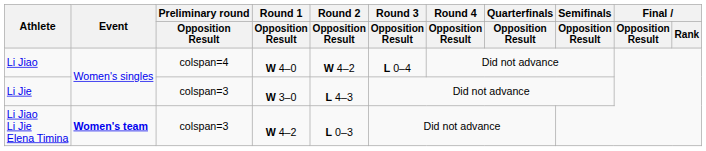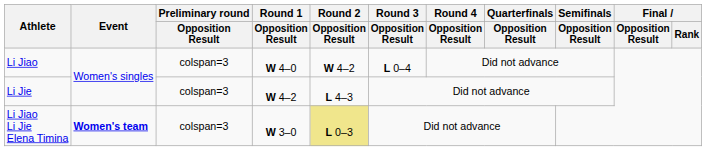(204, 63) colspan=4 -> (204, 63) colspan=3
(281, 98) W 3–0 -> (281, 98) W 4–2
(281, 132) W 4–2 -> (281, 132) W 3–0
(339, 132) no background -> (339, 132) khaki background
